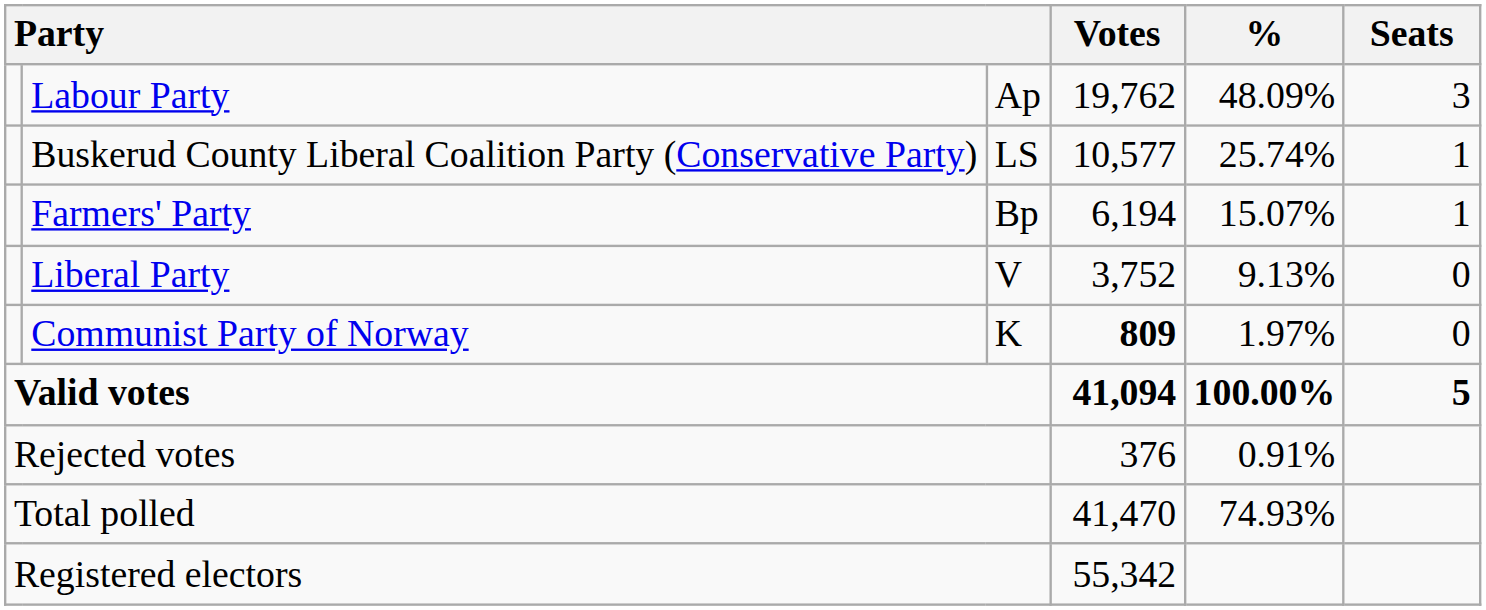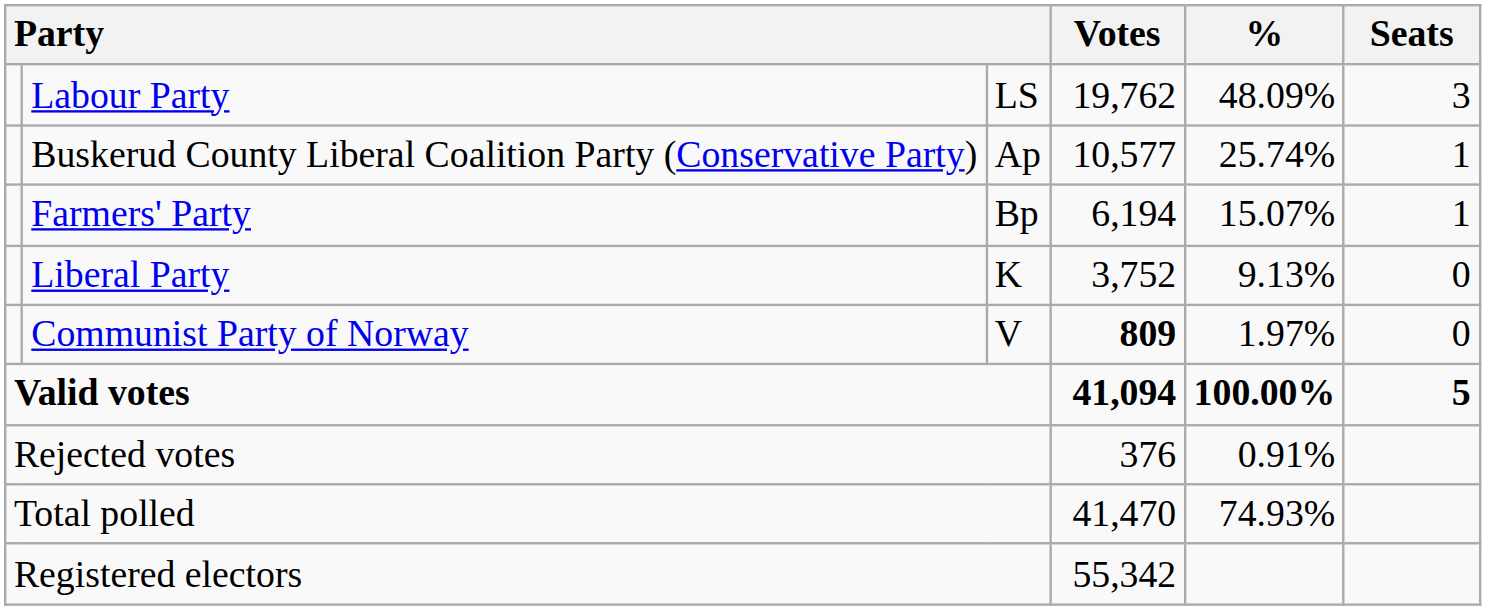(1018, 94) Ap -> (1017, 94) LS
(1017, 154) LS -> (1018, 154) Ap
(1008, 273) V -> (1008, 273) K
(1008, 333) K -> (1008, 333) V
